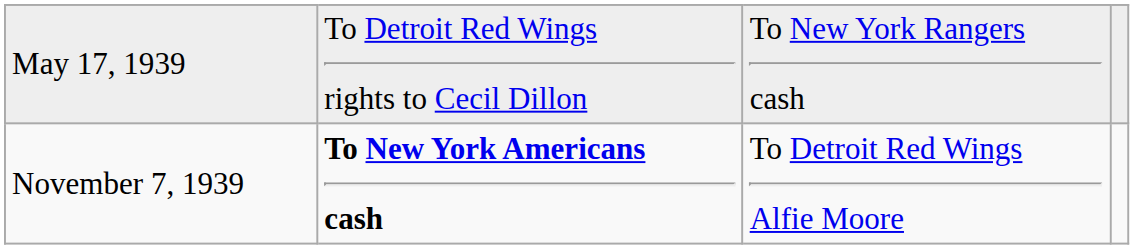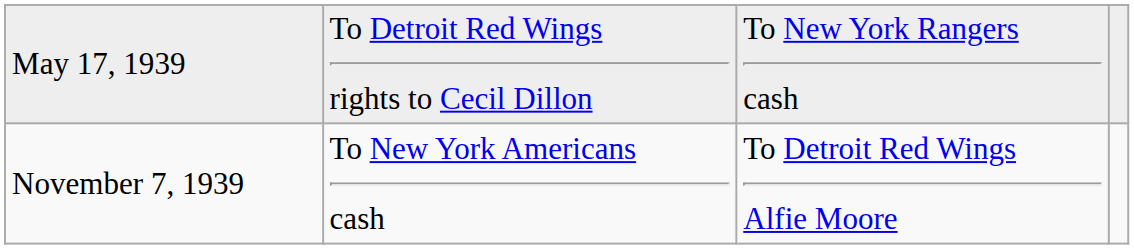(530, 183) bold -> (529, 183) normal
